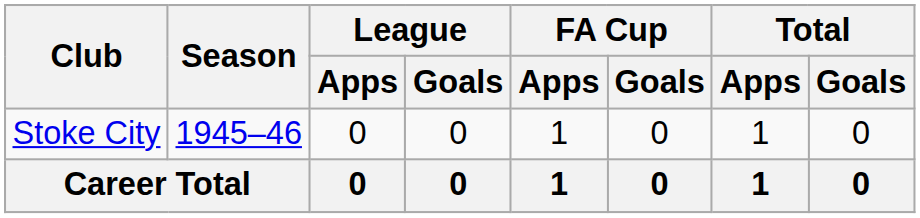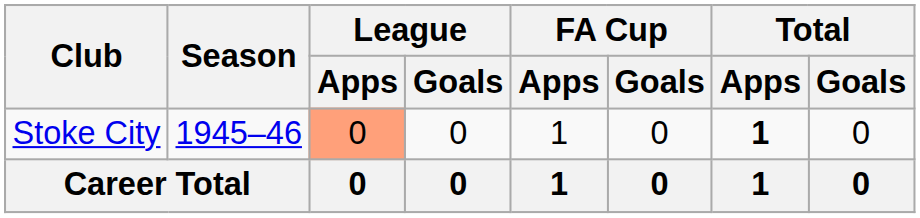(358, 133) no background -> (358, 133) lightsalmon background
(760, 133) normal -> (760, 133) bold
